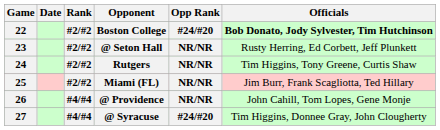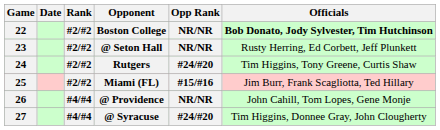(195, 30) #24/#20 -> (195, 30) NR/NR
(195, 64) NR/NR -> (195, 64) #24/#20
(195, 82) NR/NR -> (195, 82) #15/#16
